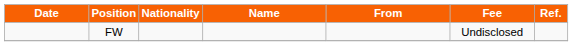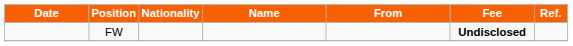(492, 32) normal -> (492, 32) bold
